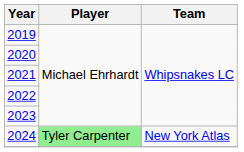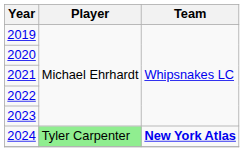(187, 136) normal -> (190, 136) bold
